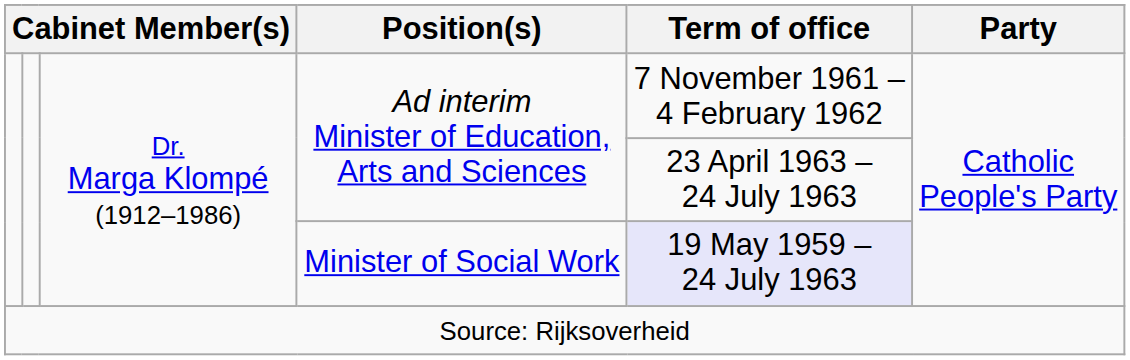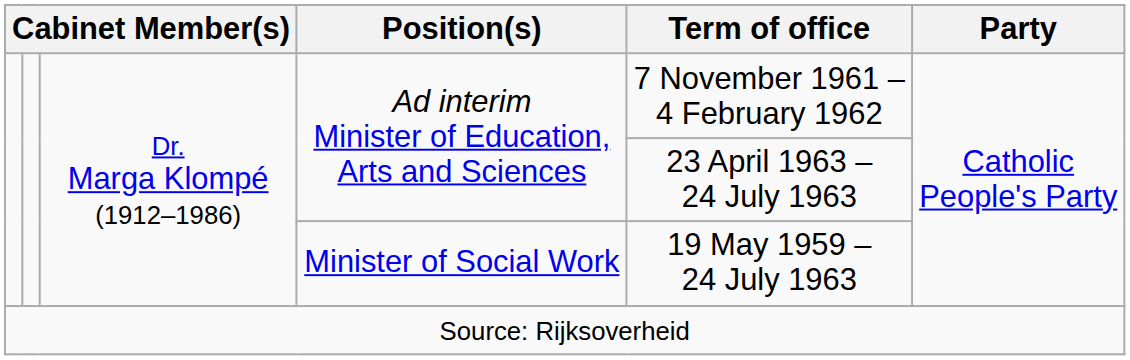(769, 262) lavender background -> (769, 262) no background
